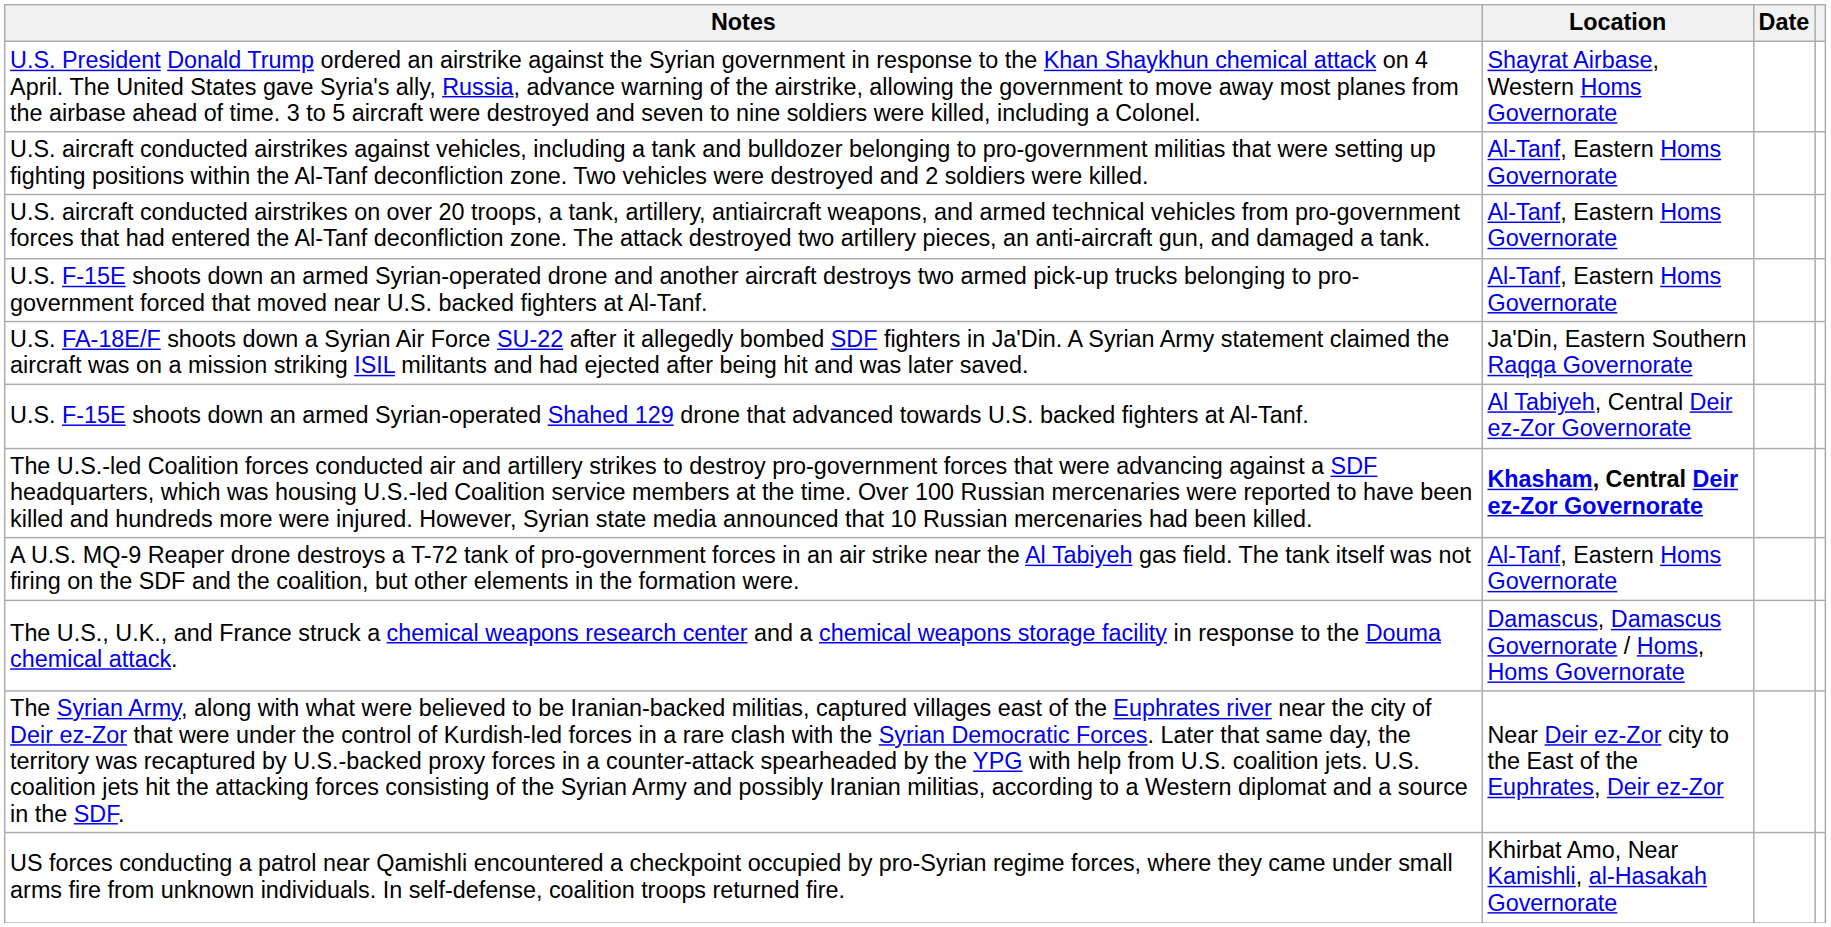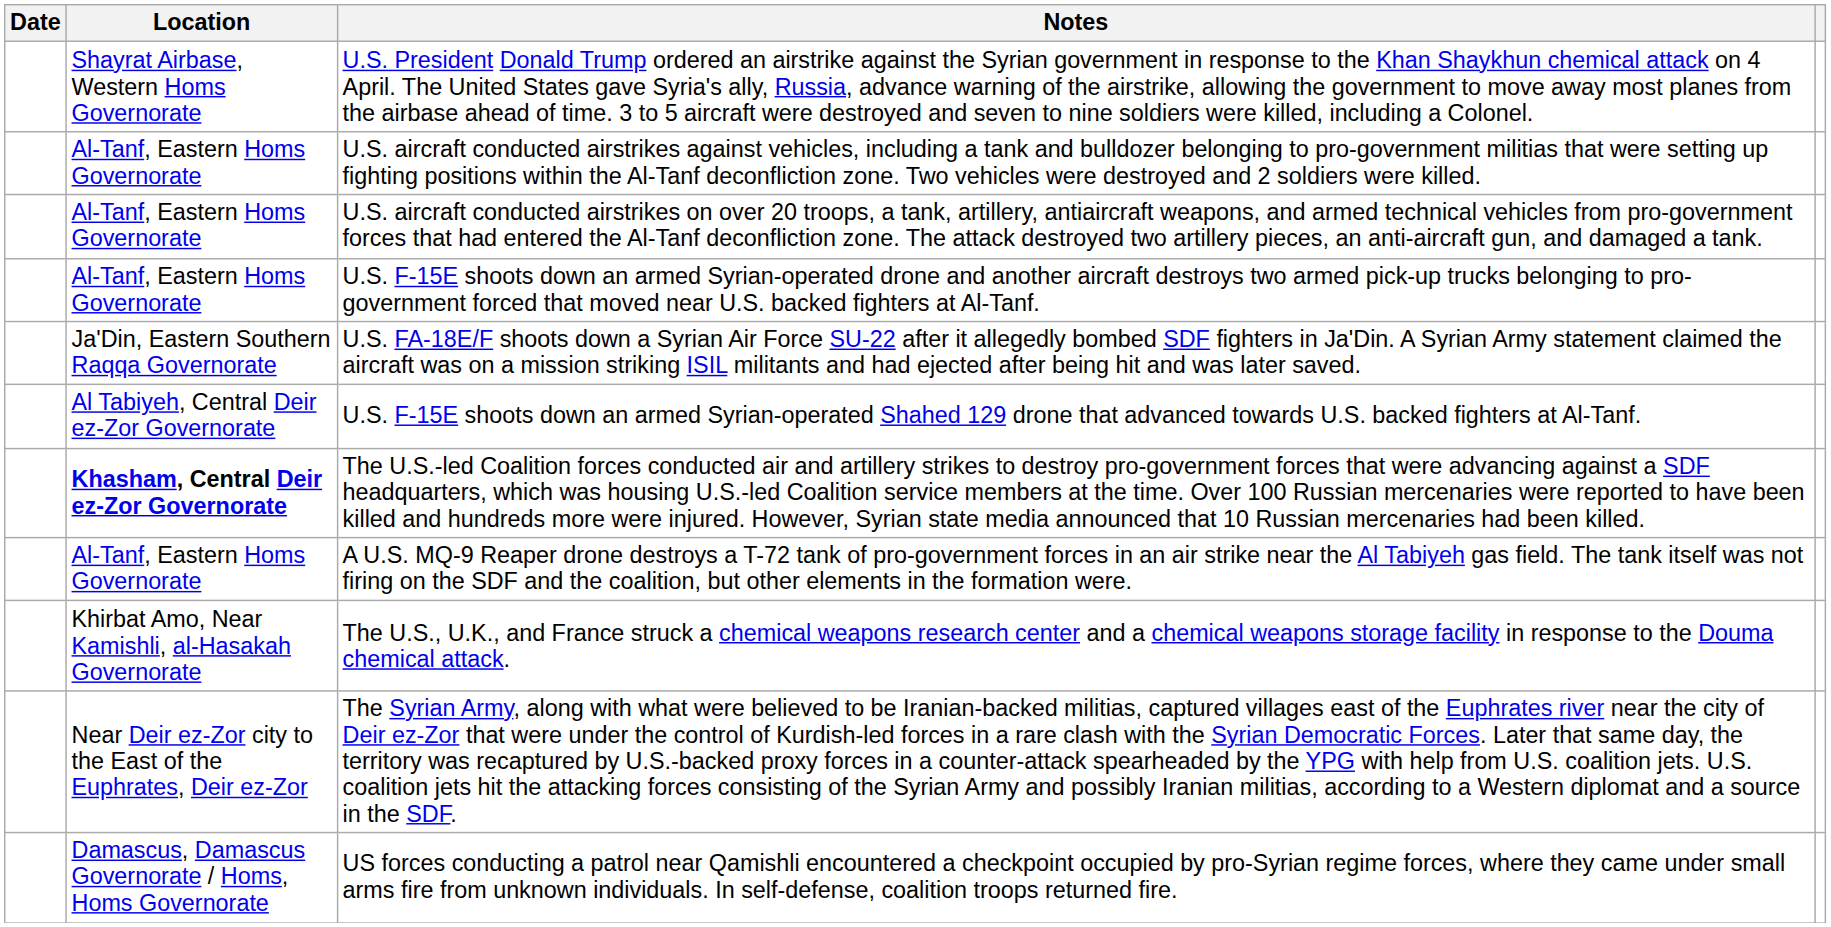columns swapped: (1784, 23) <-> (743, 23)
(1604, 645) Damascus, Damascus Governorate / Homs, Homs Governorate -> (181, 645) Khirbat Amo, Near Kamishli, al-Hasakah Governorate
(1597, 877) Khirbat Amo, Near Kamishli, al-Hasakah Governorate -> (188, 877) Damascus, Damascus Governorate / Homs, Homs Governorate
